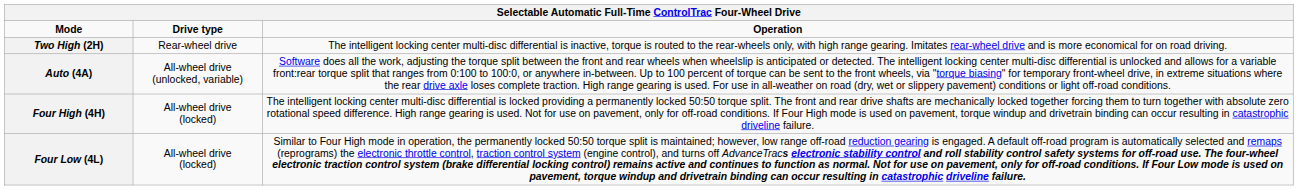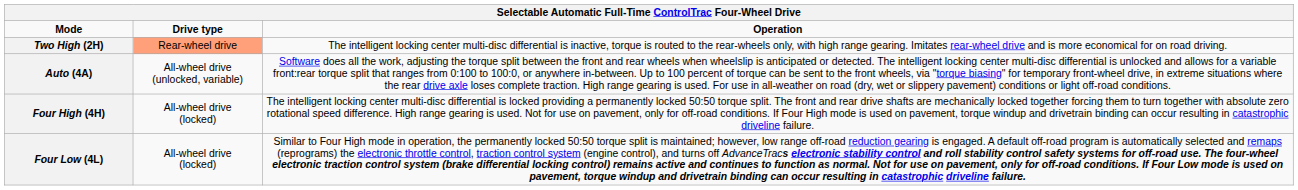(198, 45) no background -> (198, 45) lightsalmon background
